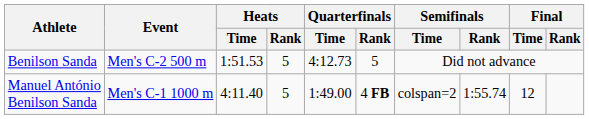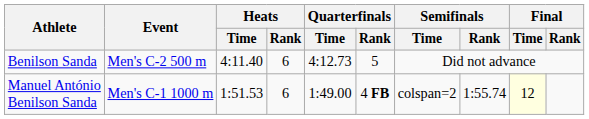(242, 62) 1:51.53 -> (242, 62) 4:11.40
(286, 62) 5 -> (286, 62) 6
(242, 94) 4:11.40 -> (242, 94) 1:51.53
(286, 94) 5 -> (286, 94) 6
(528, 94) no background -> (528, 94) lightyellow background
